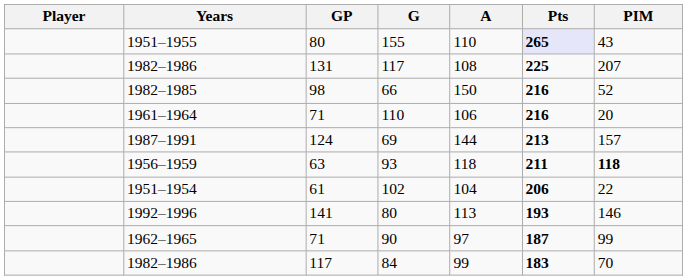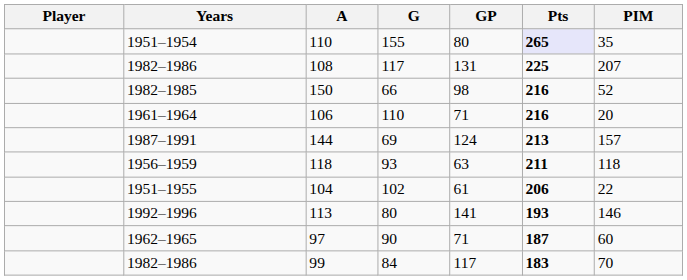columns swapped: (342, 16) <-> (486, 16)
(162, 41) 1951–1955 -> (162, 41) 1951–1954
(605, 41) 43 -> (605, 41) 35
(609, 164) bold -> (609, 164) normal
(162, 189) 1951–1954 -> (162, 189) 1951–1955
(605, 238) 99 -> (605, 238) 60
